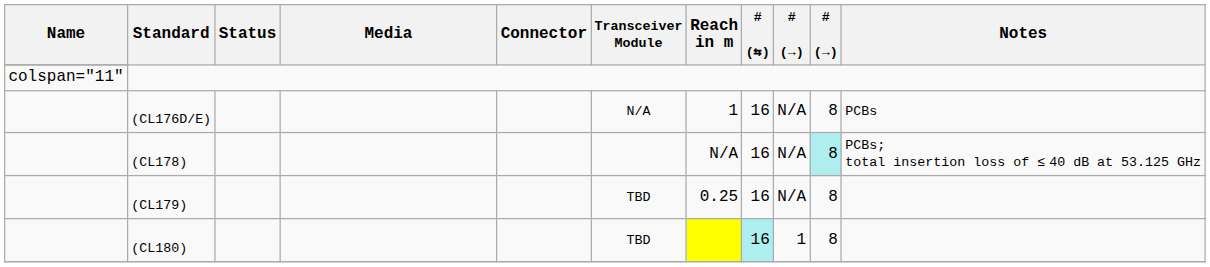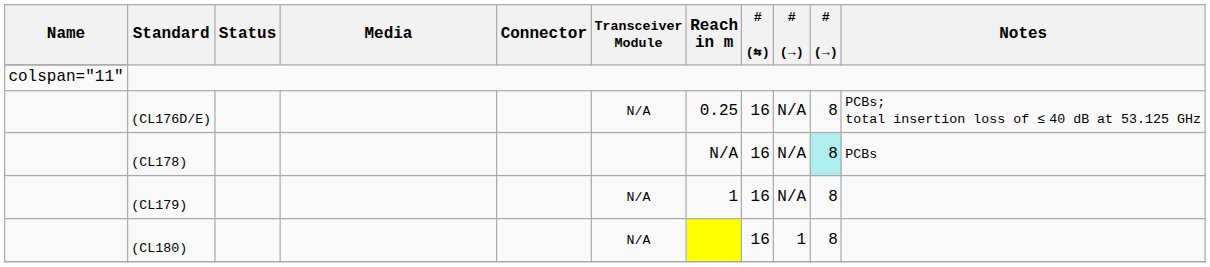(733, 111) 1 -> (719, 111) 0.25
(861, 111) PCBs -> (1023, 111) PCBs; total insertion loss of ≤ 40 dB at 53.125 GHz
(1023, 154) PCBs; total insertion loss of ≤ 40 dB at 53.125 GHz -> (861, 154) PCBs
(639, 197) TBD -> (639, 197) N/A
(719, 196) 0.25 -> (733, 196) 1
(639, 240) TBD -> (639, 240) N/A
(760, 239) paleturquoise background -> (760, 239) no background
